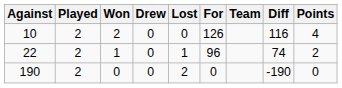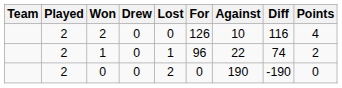columns swapped: (245, 14) <-> (30, 14)
